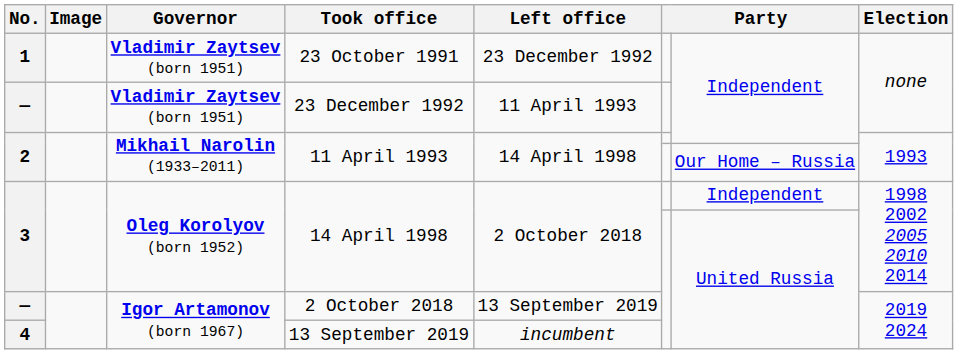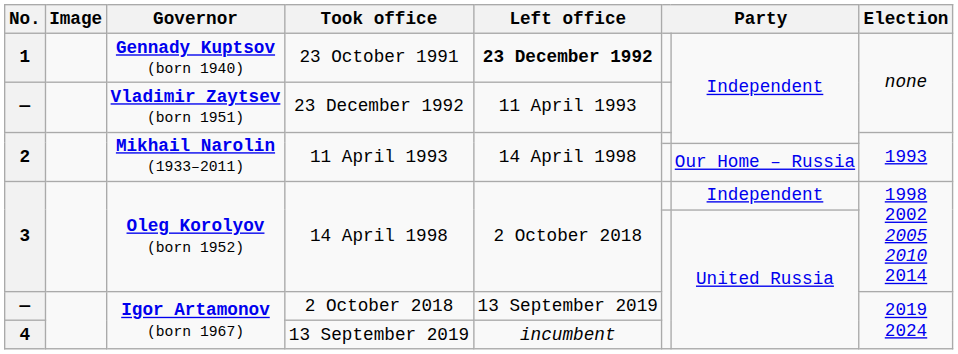(195, 57) Vladimir Zaytsev (born 1951) -> (195, 57) Gennady Kuptsov (born 1940)
(568, 58) normal -> (568, 58) bold
